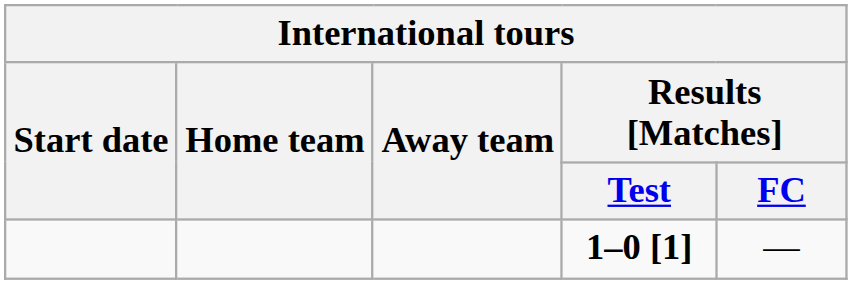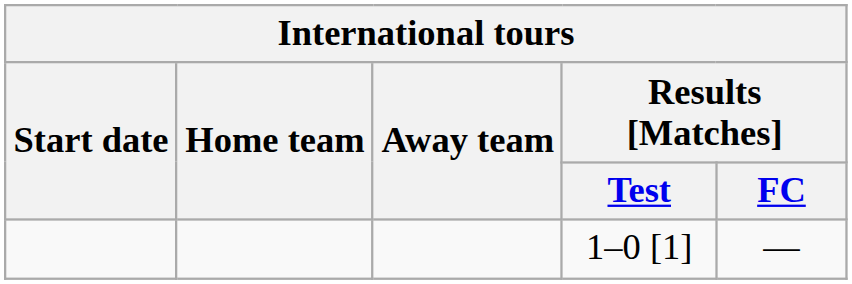(639, 248) bold -> (639, 248) normal
